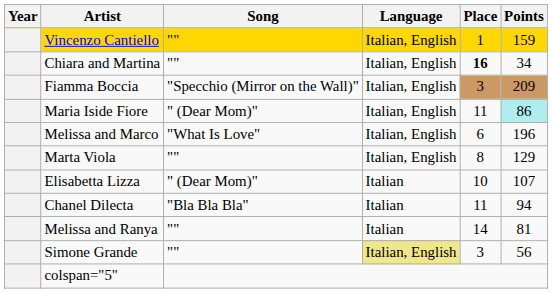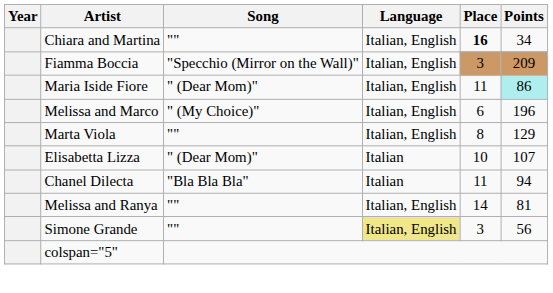- row: (102, 39)
(214, 134) "What Is Love" -> (213, 110) " (My Choice)"
(385, 228) Italian -> (411, 205) Italian, English
